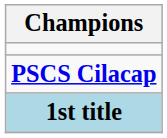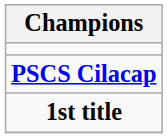(84, 112) lightblue background -> (84, 112) no background
